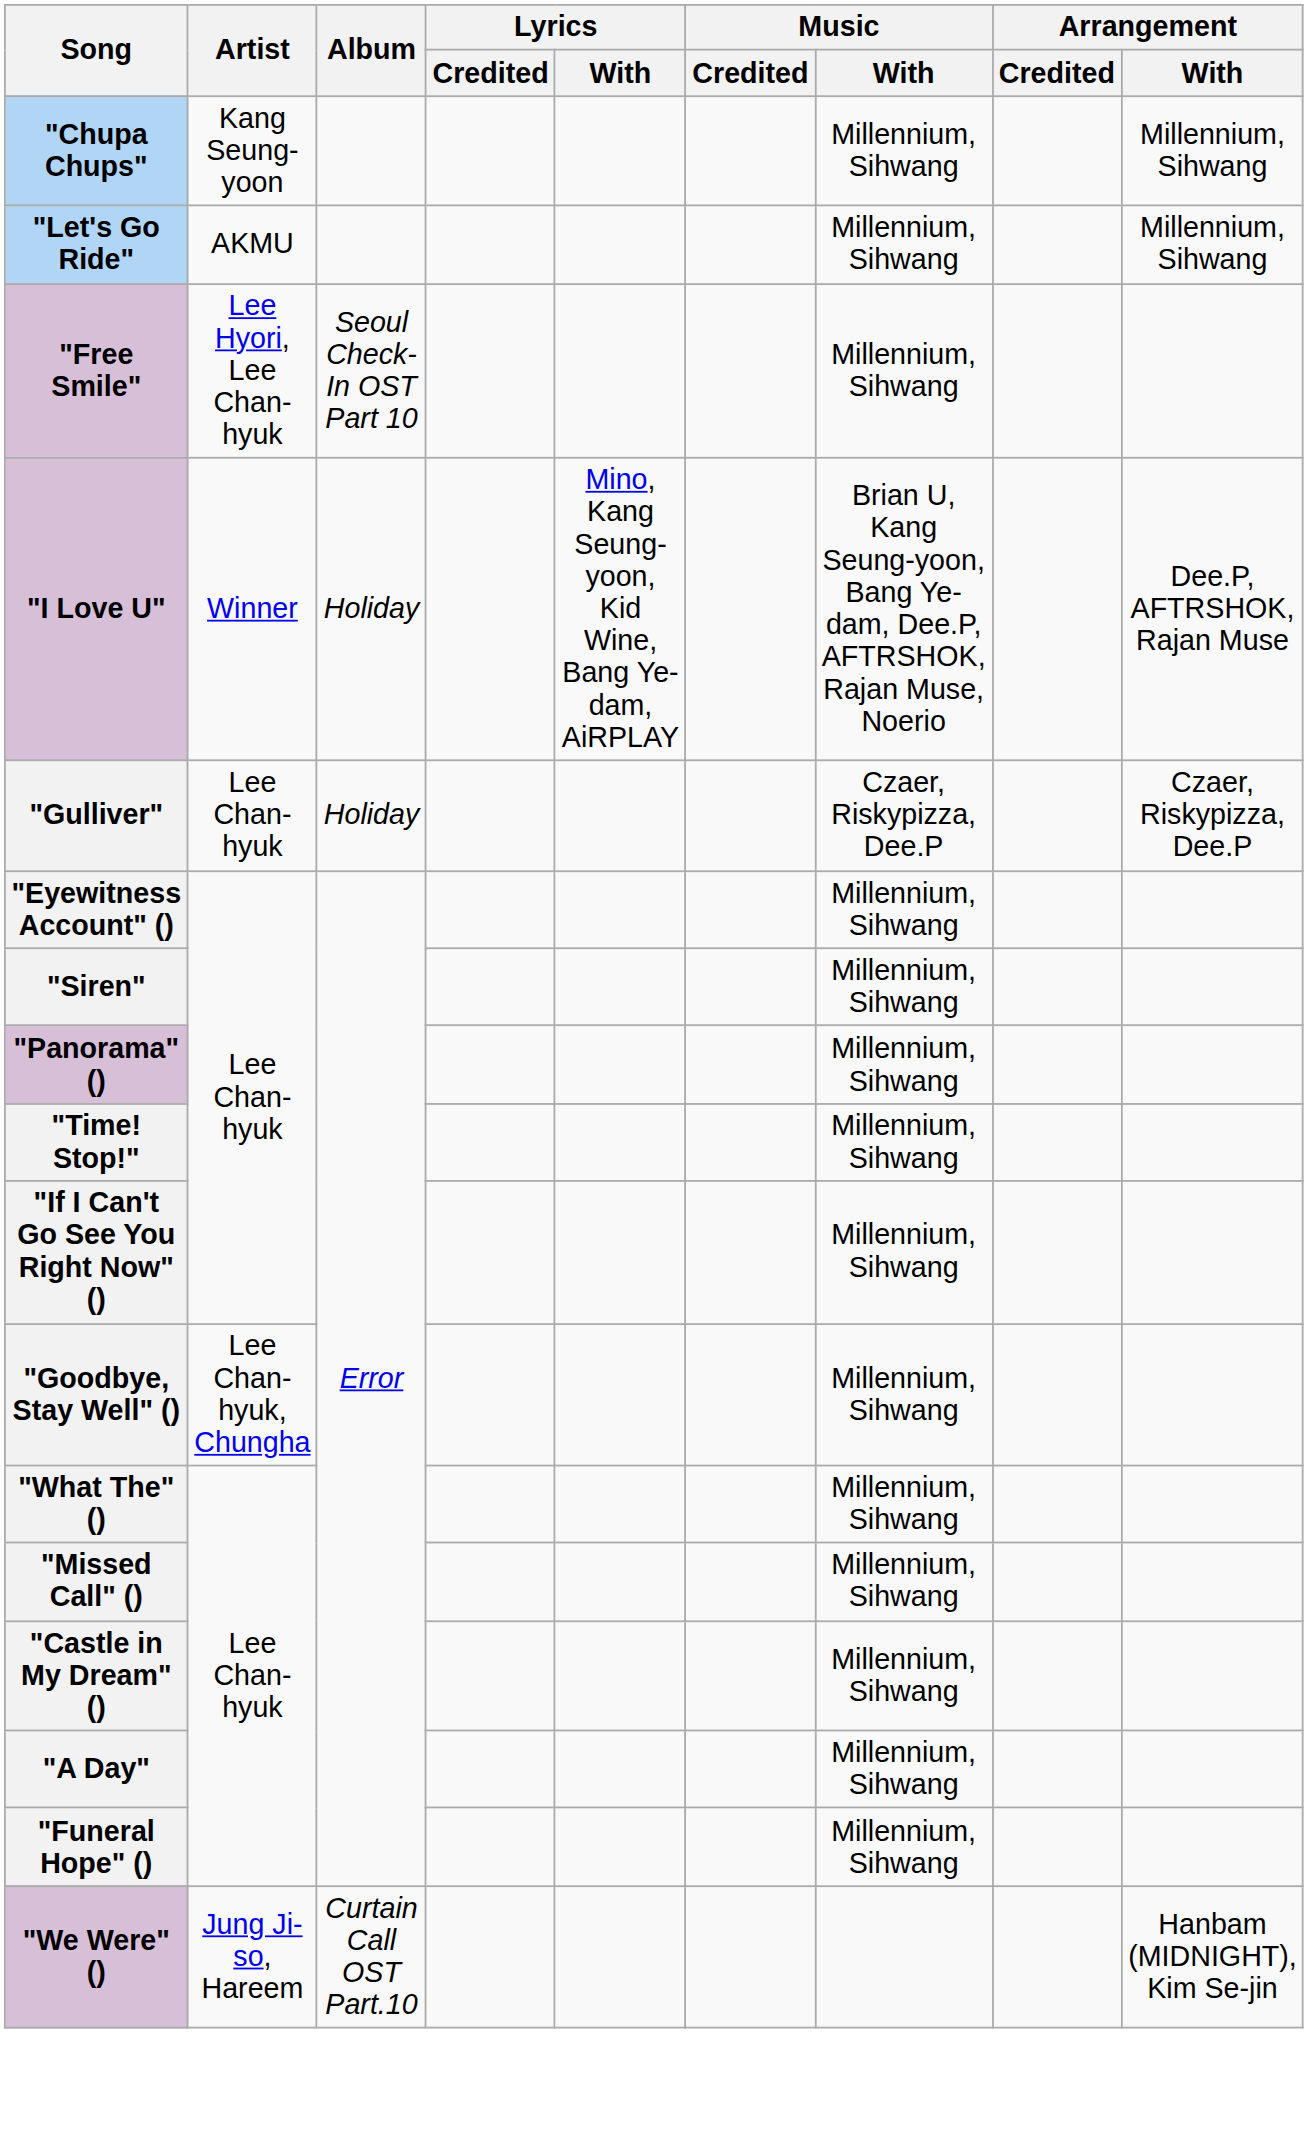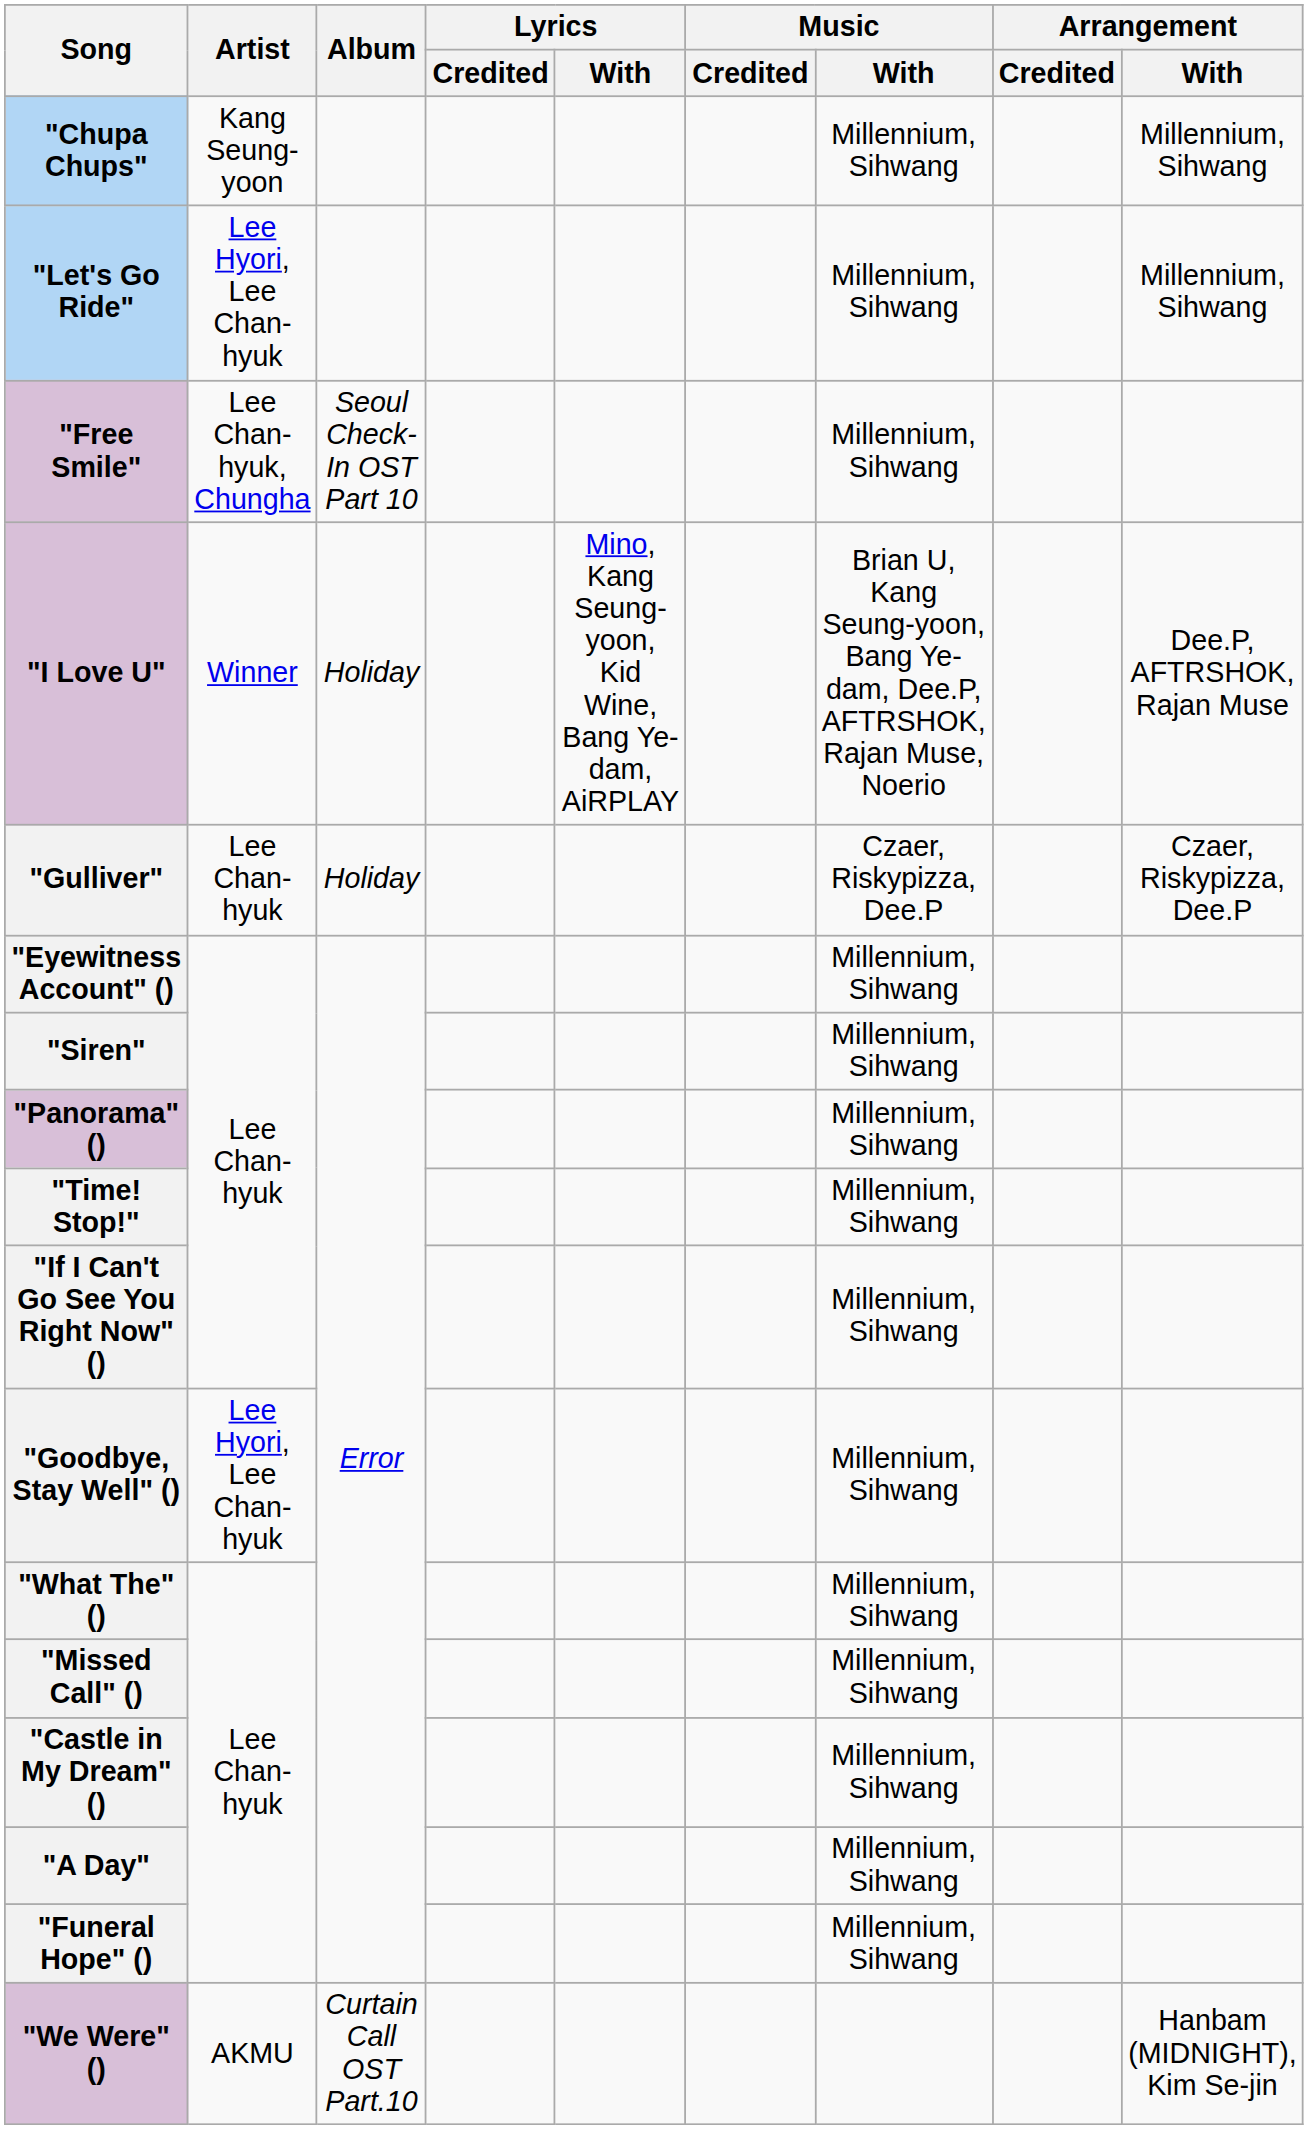(252, 244) AKMU -> (252, 292) Lee Hyori, Lee Chan-hyuk
(252, 369) Lee Hyori, Lee Chan-hyuk -> (252, 450) Lee Chan-hyuk, Chungha
(252, 1393) Lee Chan-hyuk, Chungha -> (252, 1474) Lee Hyori, Lee Chan-hyuk
(252, 1956) Jung Ji-so, Hareem -> (252, 2053) AKMU
